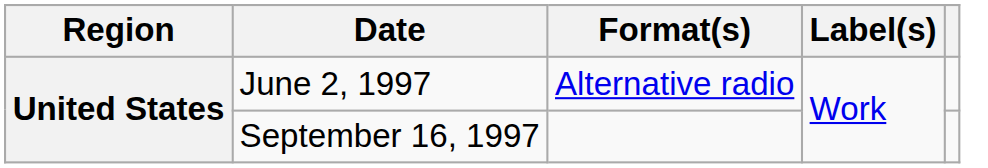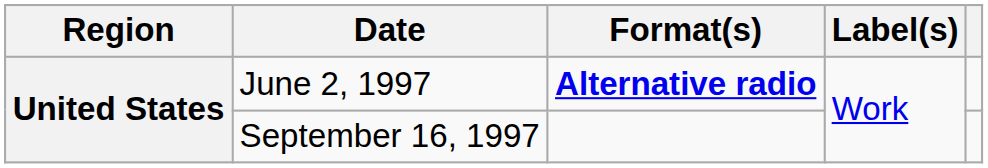(675, 83) normal -> (686, 83) bold
